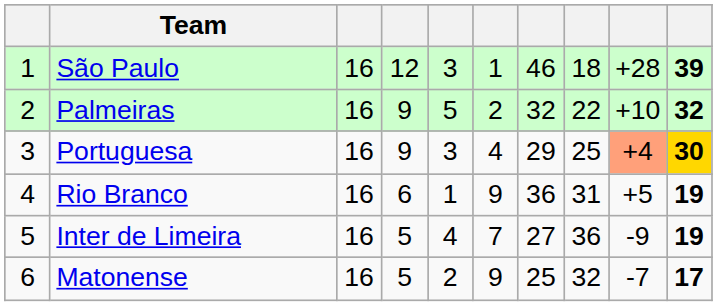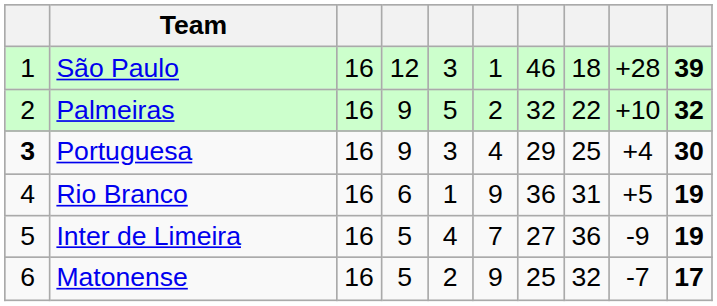(28, 151) normal -> (28, 151) bold
(638, 151) lightsalmon background -> (638, 151) no background
(689, 151) gold background -> (689, 151) no background
